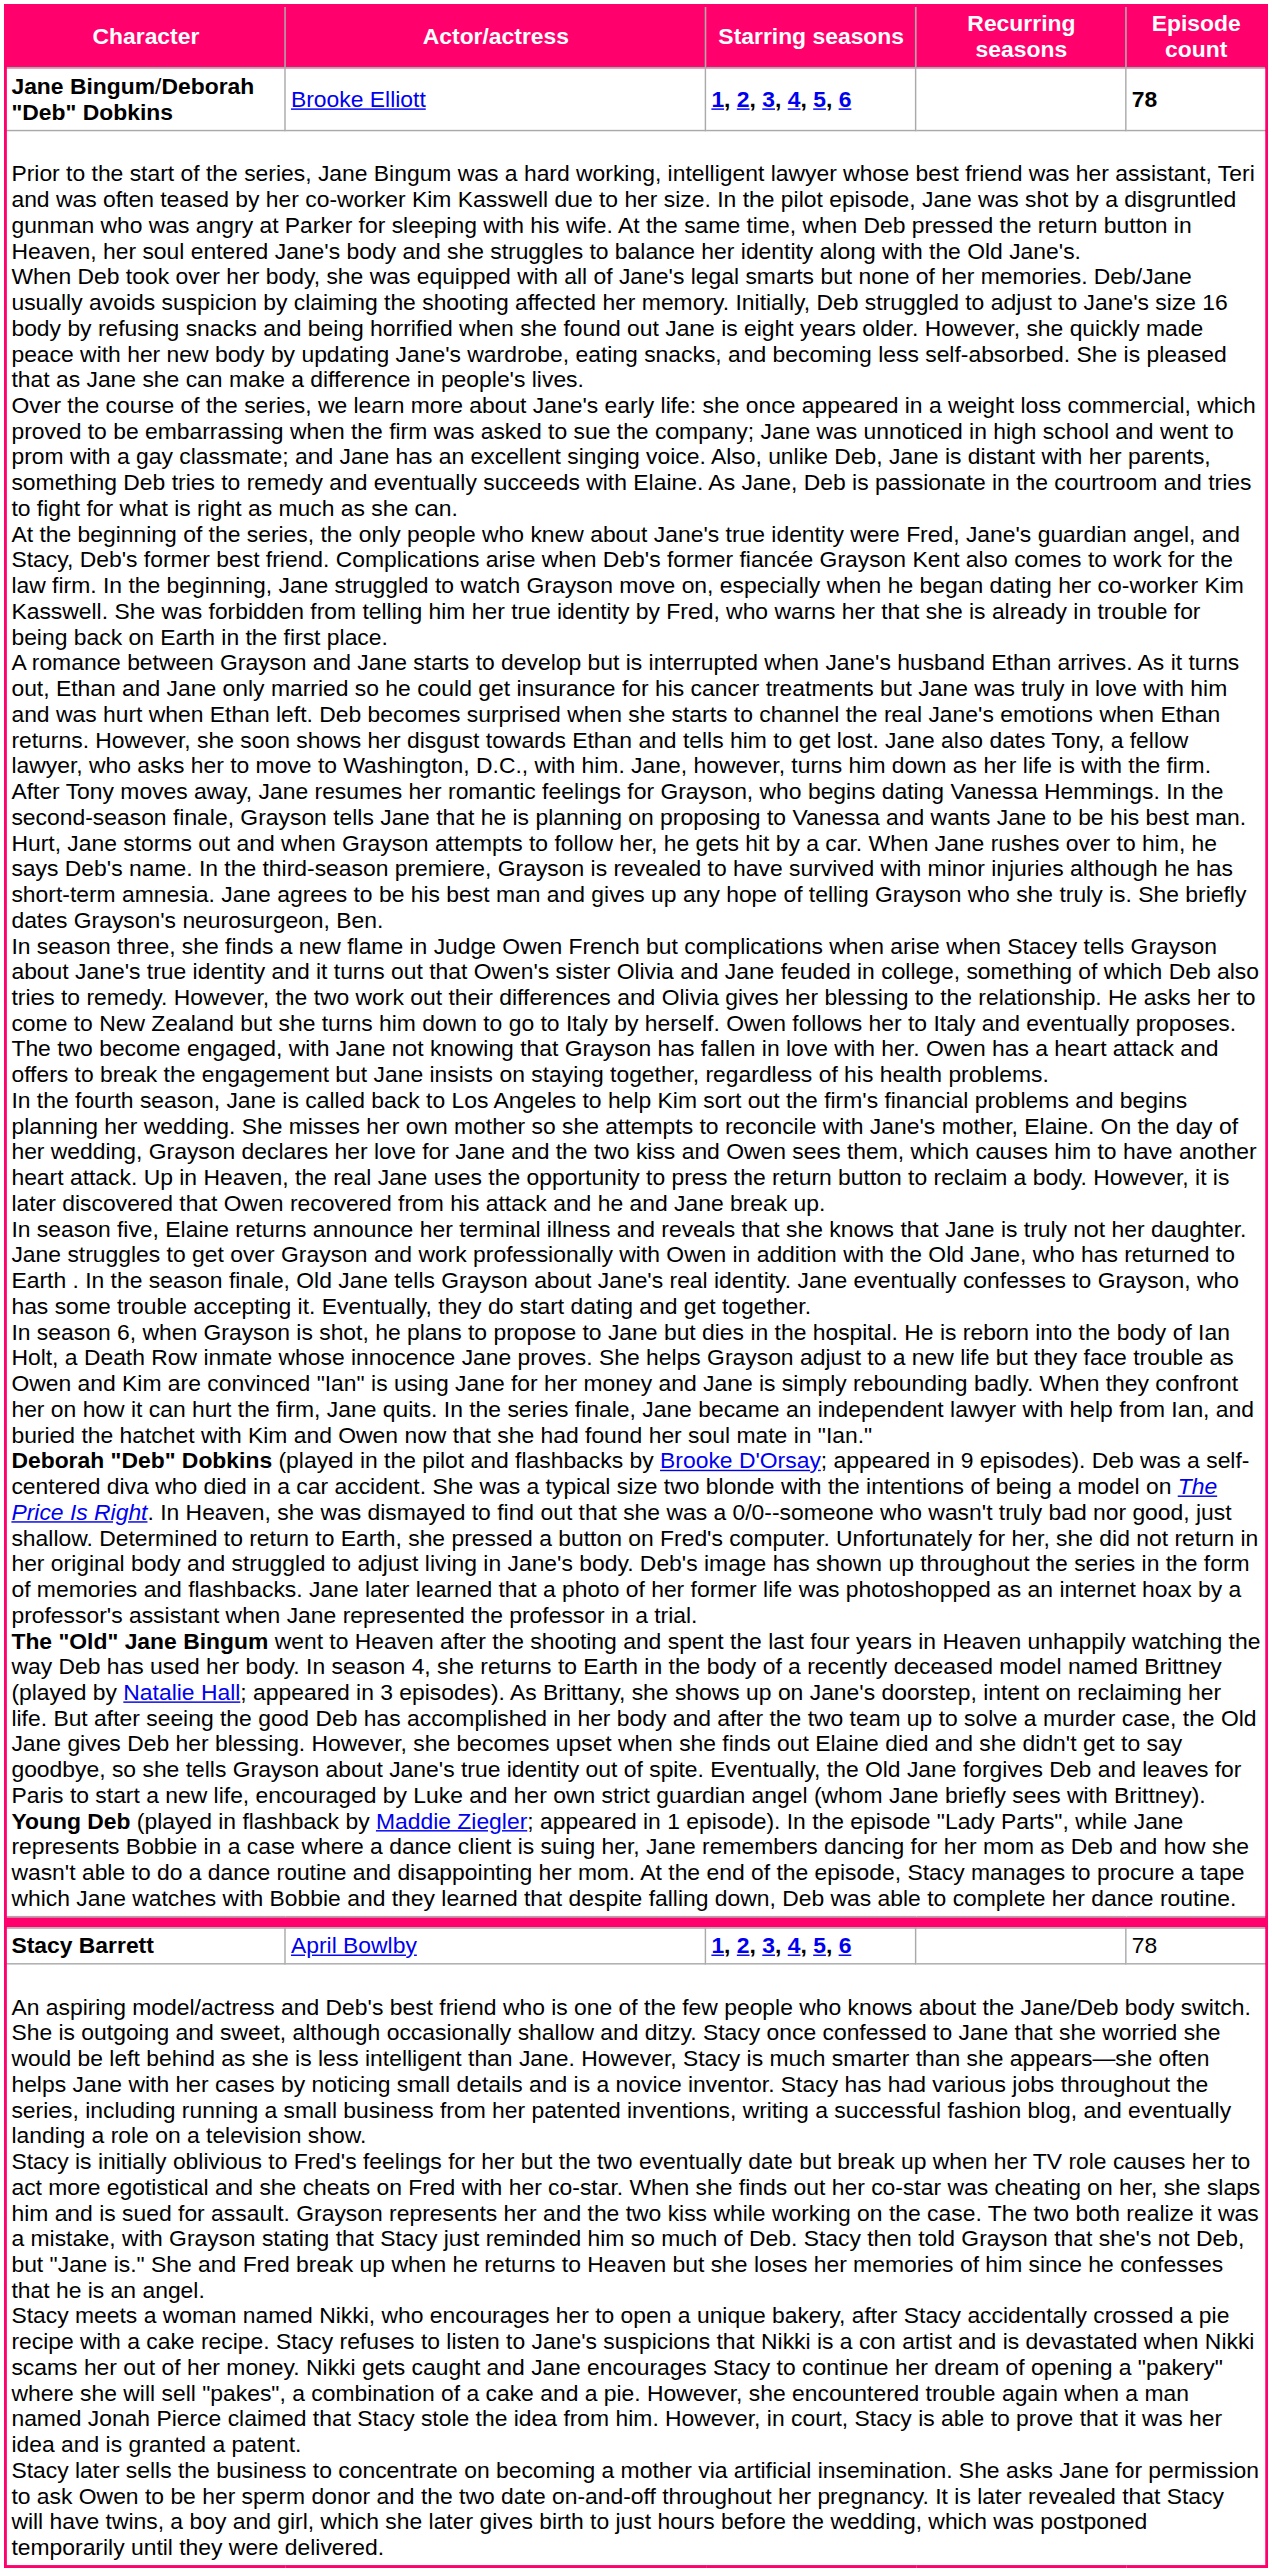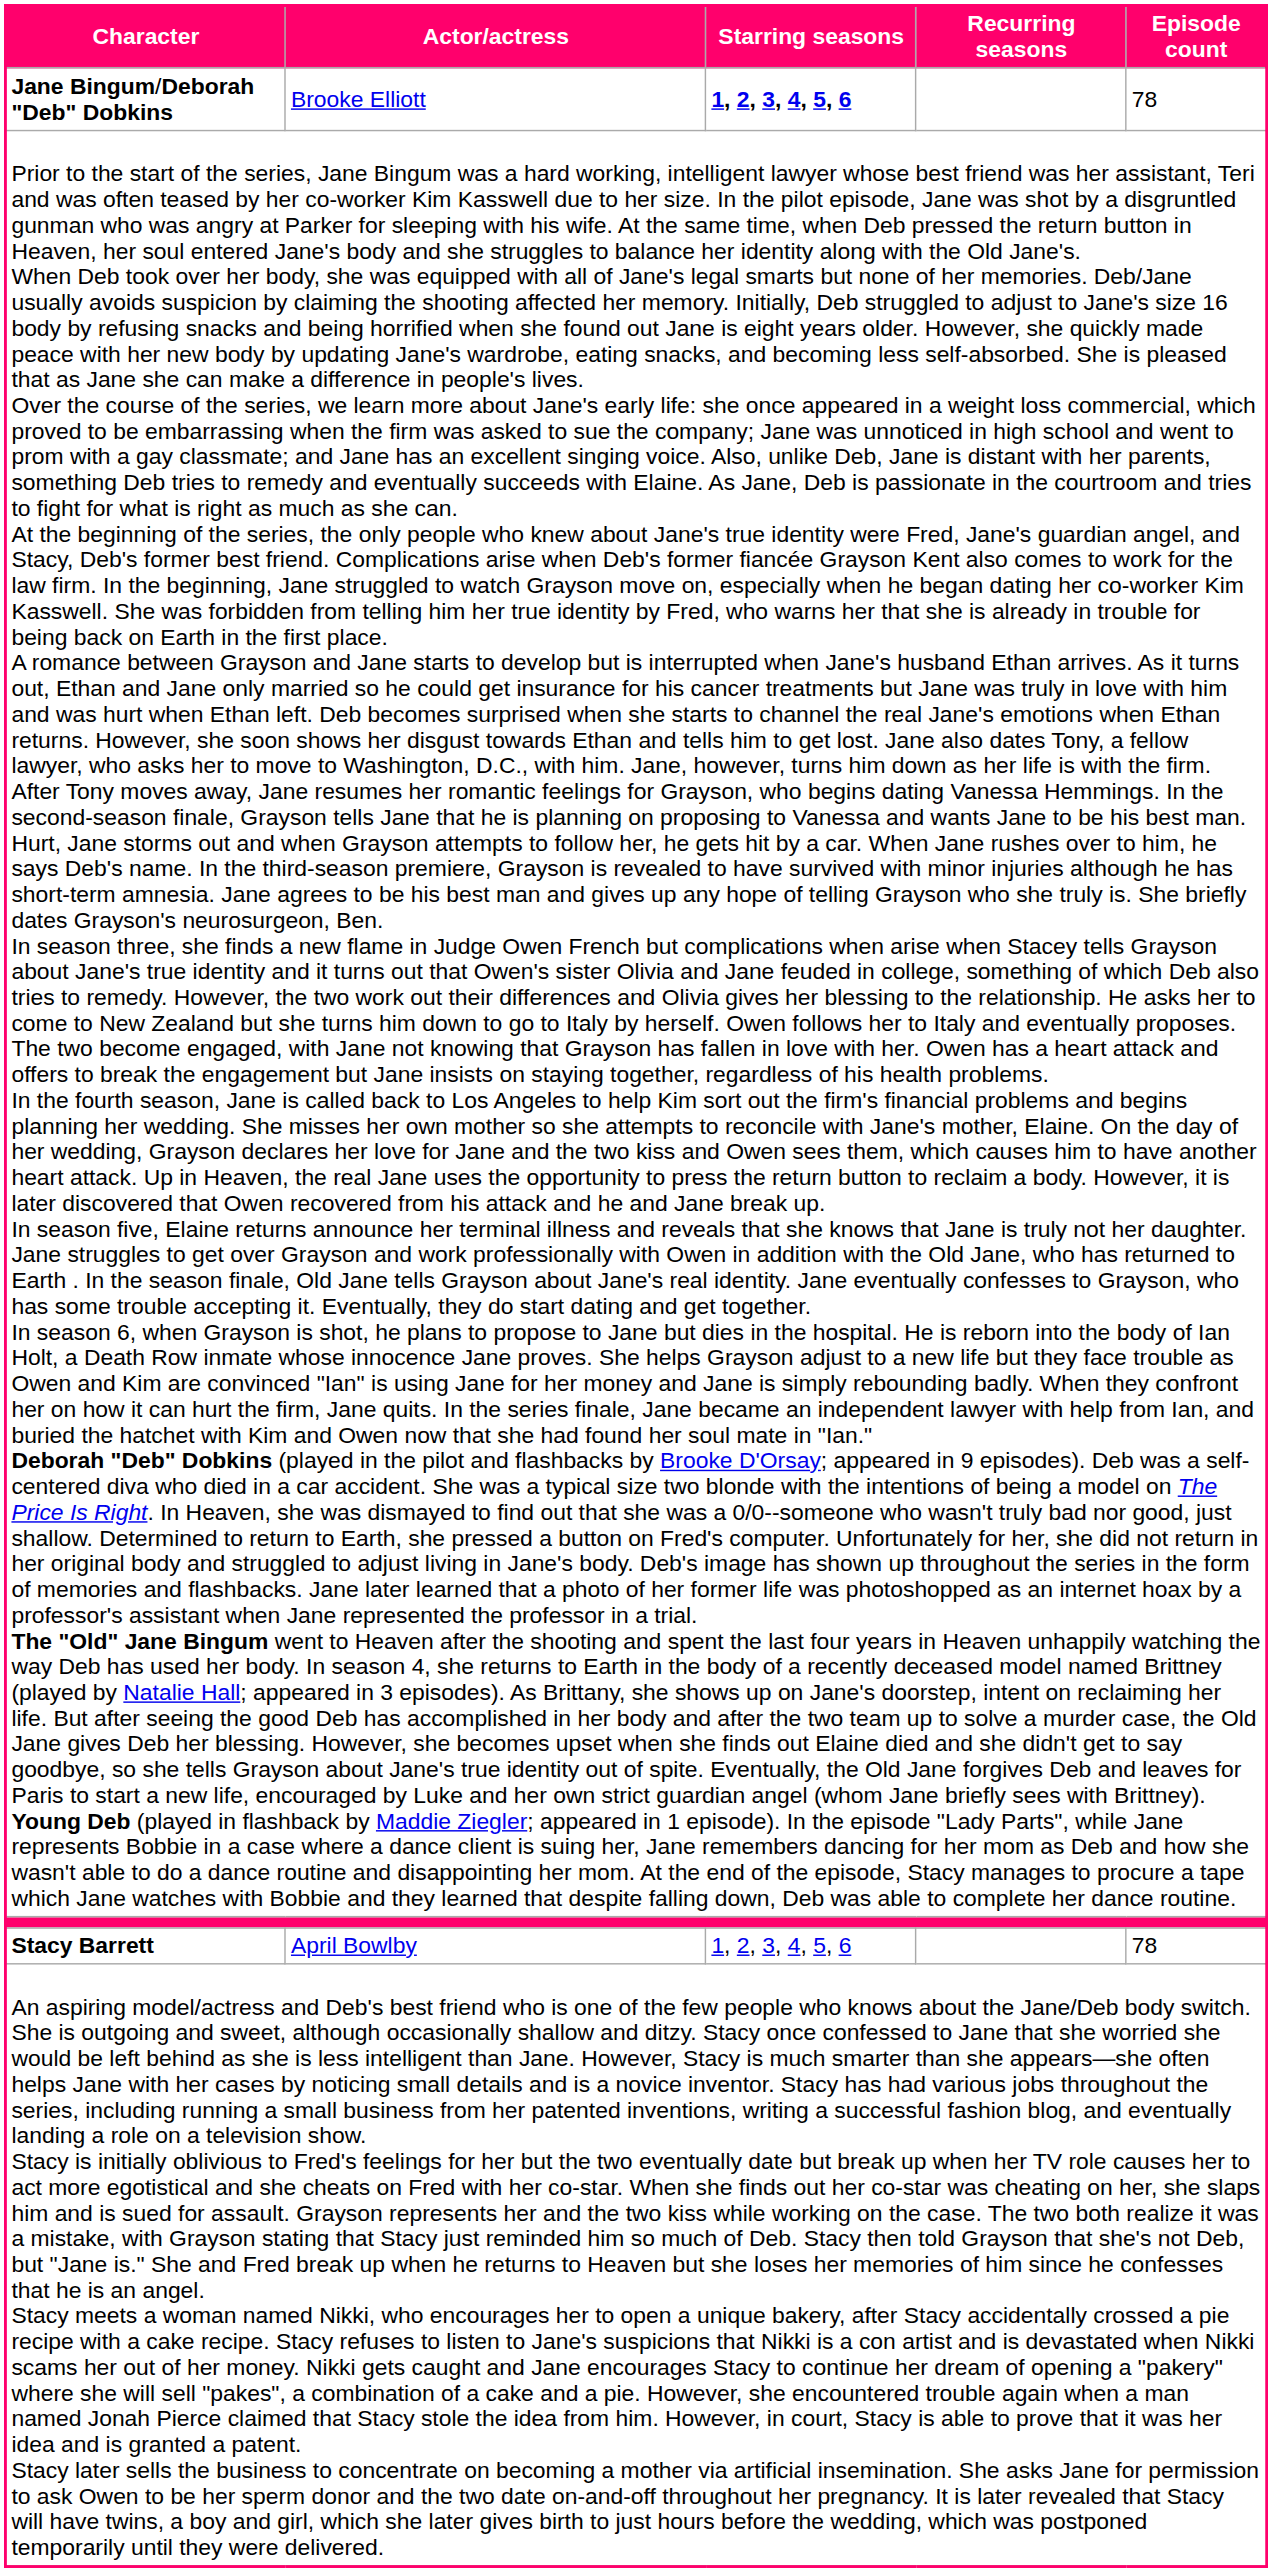(1145, 98) bold -> (1145, 98) normal
(781, 1945) bold -> (781, 1945) normal
